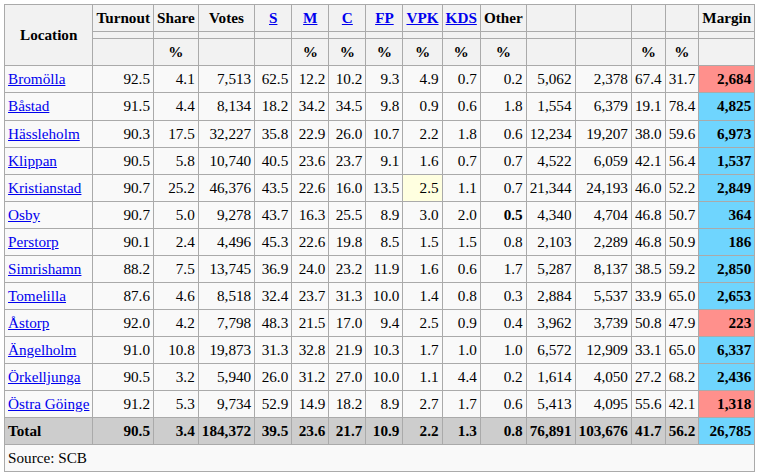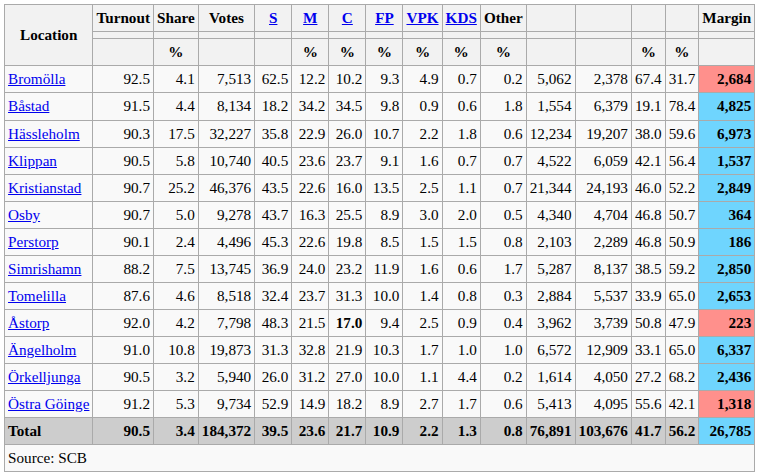(429, 187) lightyellow background -> (429, 187) no background
(513, 214) bold -> (513, 214) normal
(349, 322) normal -> (349, 322) bold
